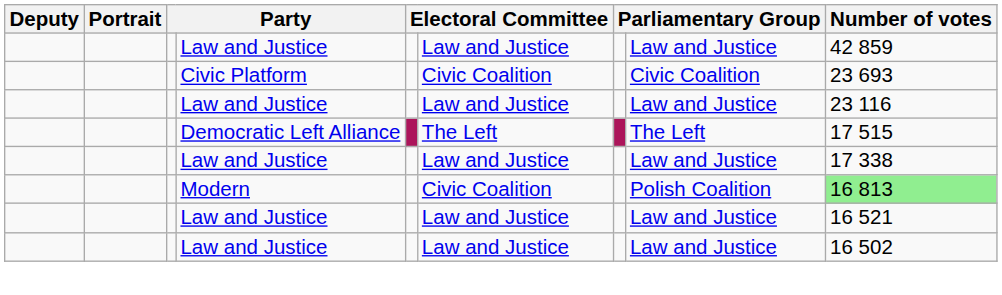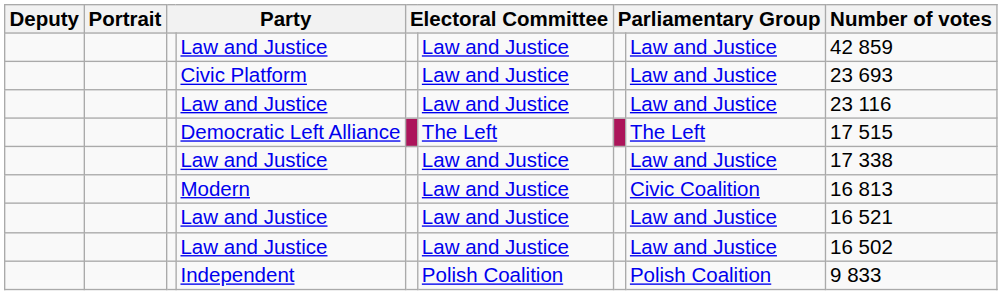(487, 75) Civic Coalition -> (495, 75) Law and Justice
(695, 75) Civic Coalition -> (703, 75) Law and Justice
(487, 189) Civic Coalition -> (495, 189) Law and Justice
(701, 189) Polish Coalition -> (695, 189) Civic Coalition
(861, 189) lightgreen background -> (861, 189) no background
+ row: (44, 275)
